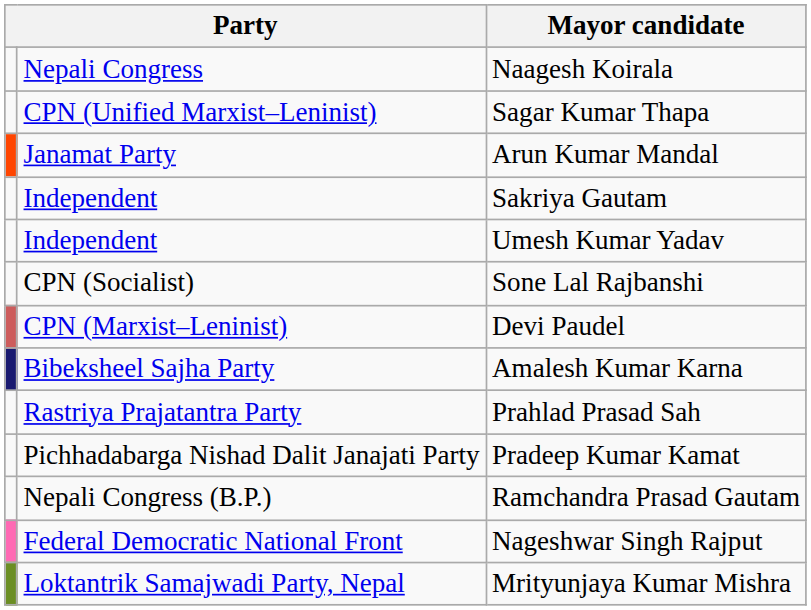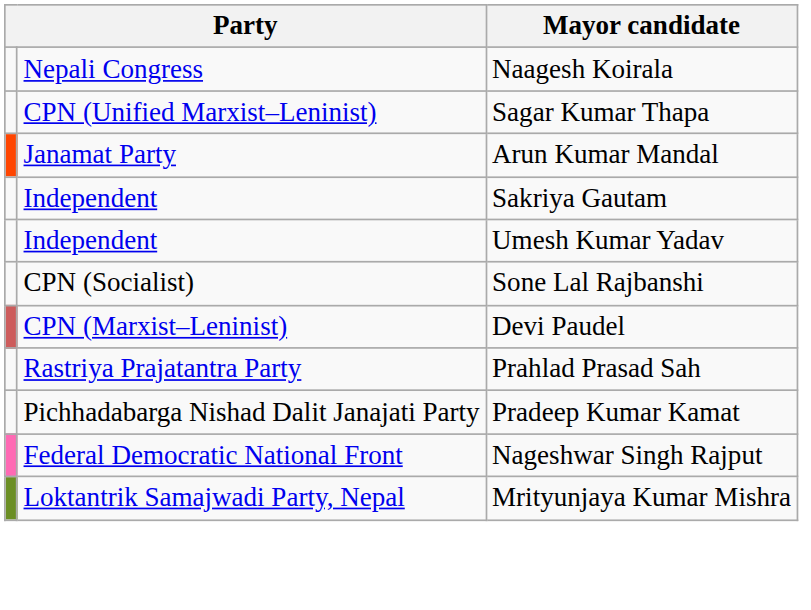- row: (617, 369)
- row: (646, 497)
